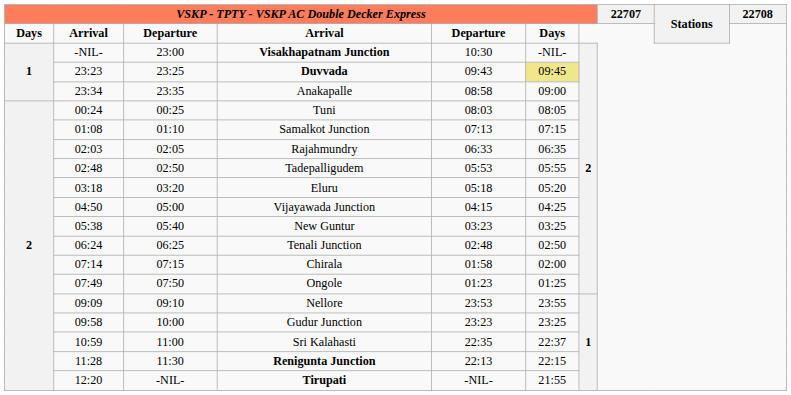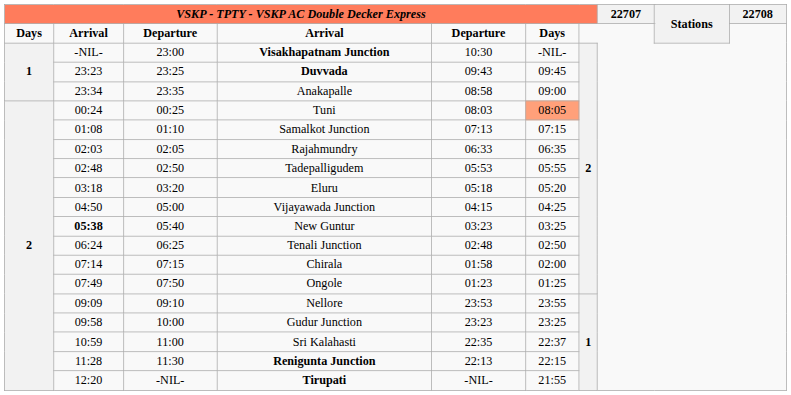(552, 71) khaki background -> (552, 71) no background
(552, 110) no background -> (552, 110) lightsalmon background
(89, 226) normal -> (89, 226) bold
